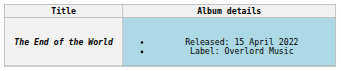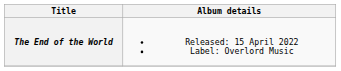(229, 47) lightblue background -> (229, 47) no background
